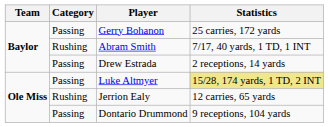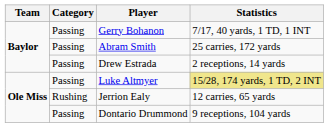(236, 30) 25 carries, 172 yards -> (251, 30) 7/17, 40 yards, 1 TD, 1 INT
(70, 46) Rushing -> (68, 46) Passing
(251, 46) 7/17, 40 yards, 1 TD, 1 INT -> (236, 46) 25 carries, 172 yards
